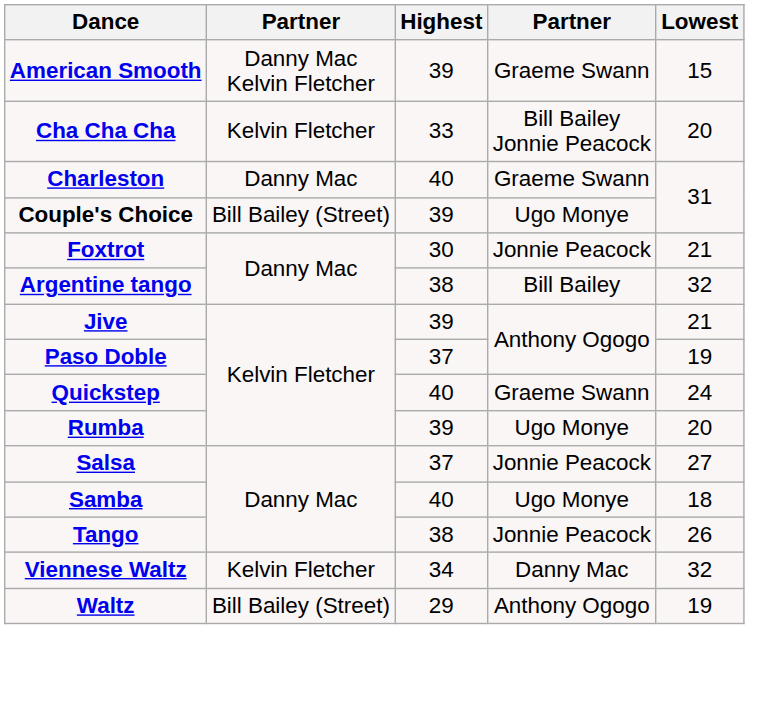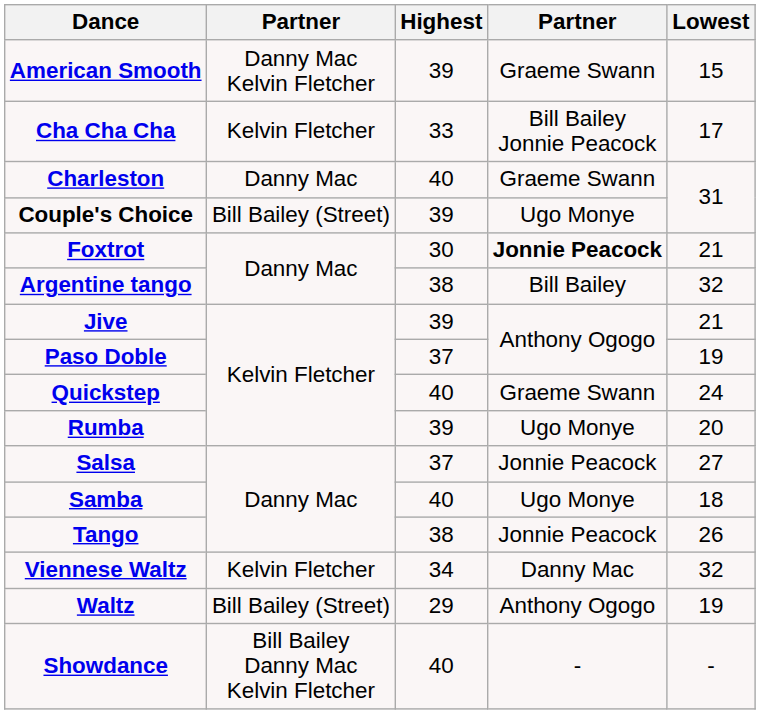(700, 131) 20 -> (711, 131) 17
(572, 250) normal -> (577, 250) bold
+ row: (106, 666)
